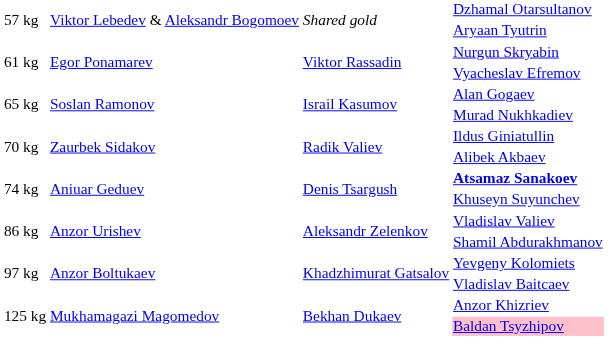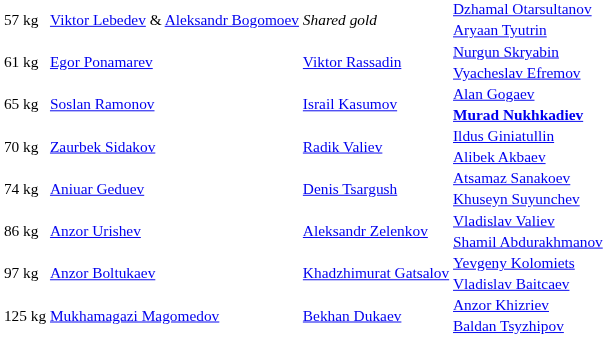(513, 115) normal -> (518, 115) bold
(515, 178) bold -> (512, 178) normal
(508, 326) pink background -> (508, 326) no background
